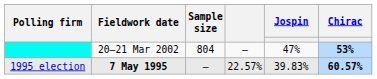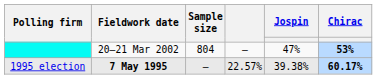(291, 66) 39.83% -> (291, 66) 39.38%
(345, 66) 60.57% -> (345, 66) 60.17%
